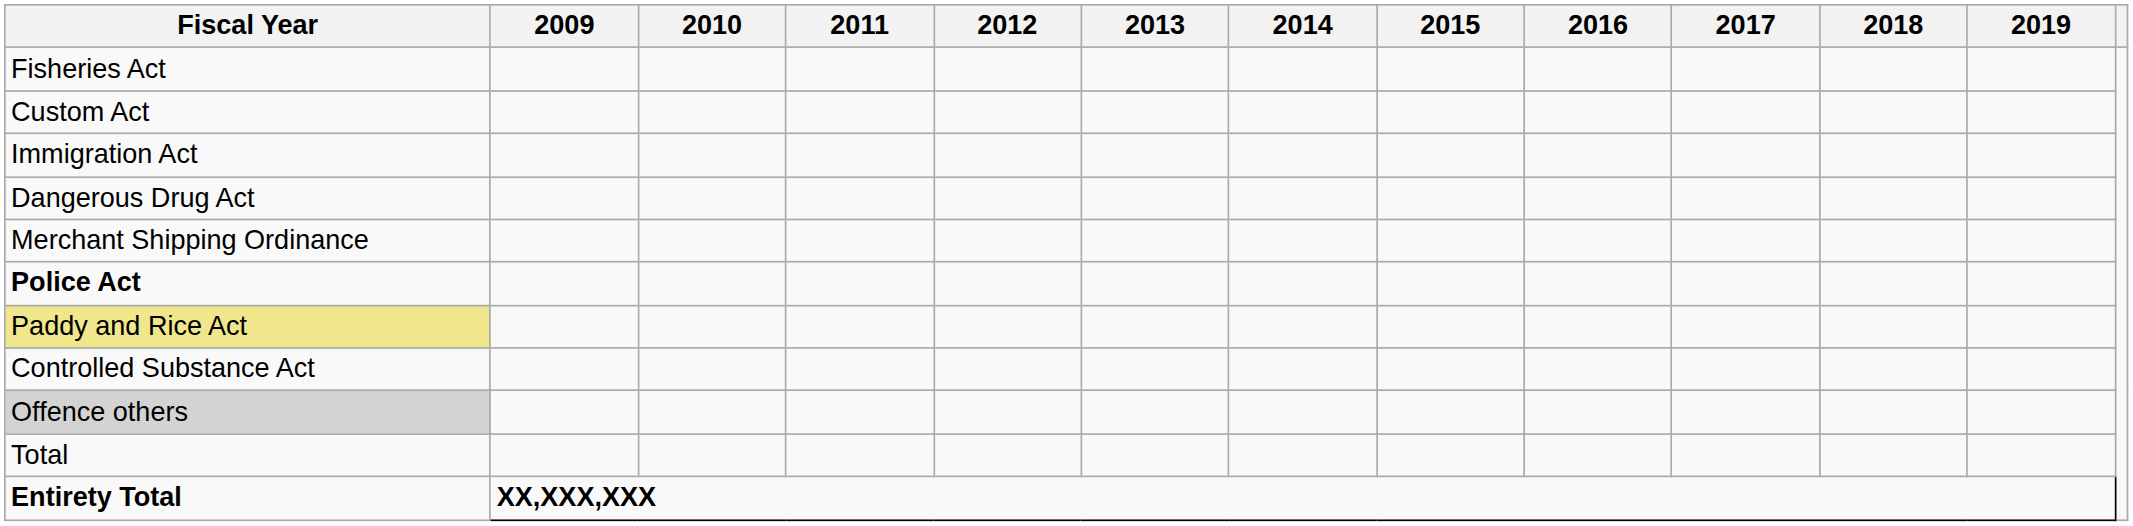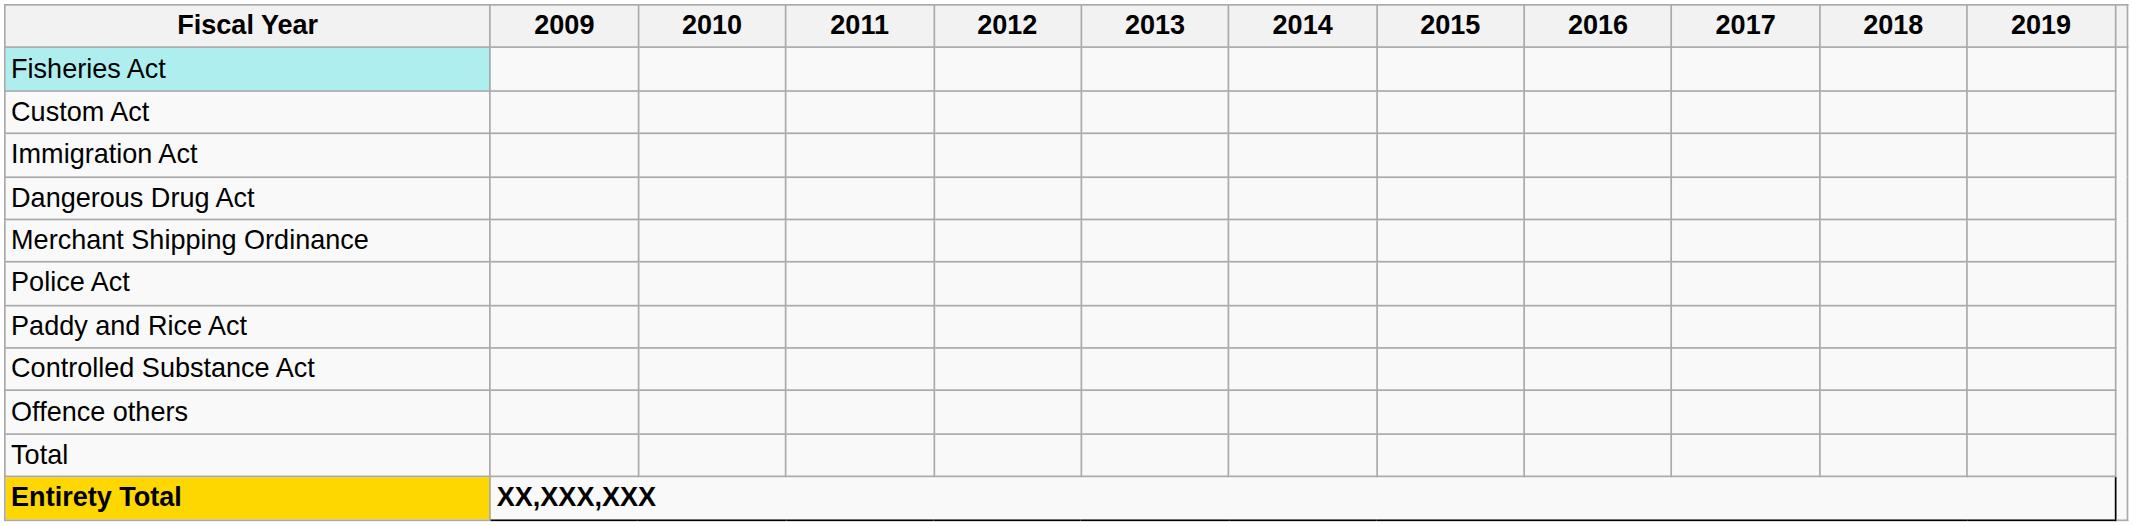(88, 68) no background -> (88, 68) paleturquoise background
(76, 283) bold -> (70, 283) normal
(129, 326) khaki background -> (129, 326) no background
(100, 411) lightgrey background -> (100, 411) no background
(96, 497) no background -> (96, 497) gold background
